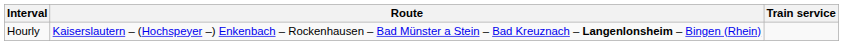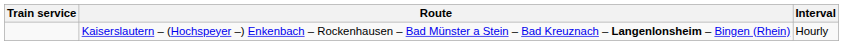columns swapped: (801, 13) <-> (27, 13)
